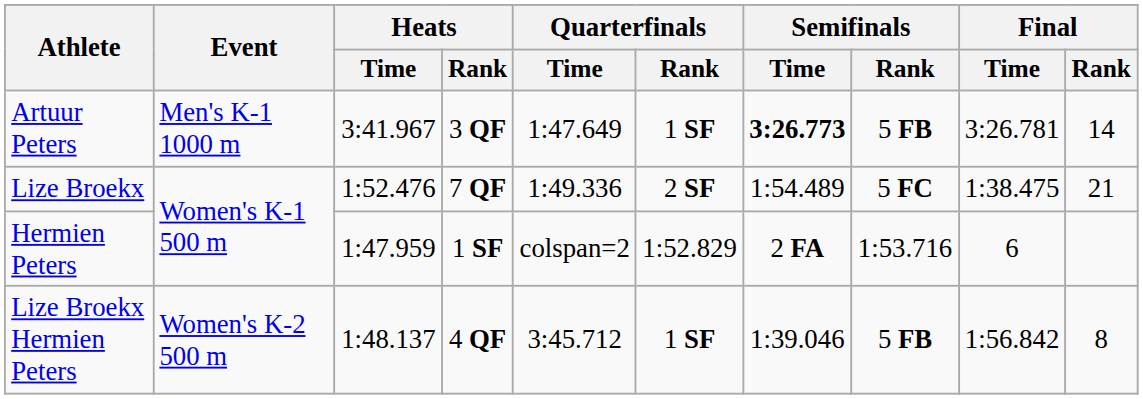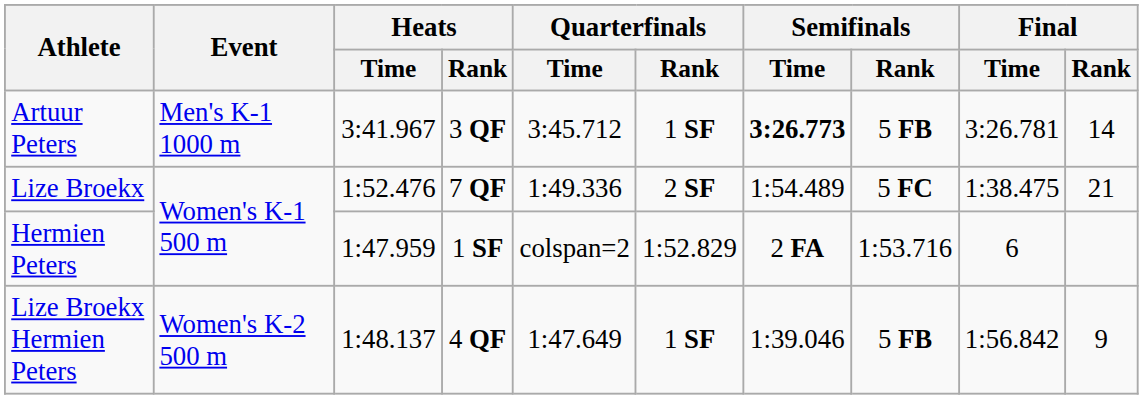(575, 128) 1:47.649 -> (575, 128) 3:45.712
(575, 340) 3:45.712 -> (575, 340) 1:47.649
(1101, 340) 8 -> (1101, 340) 9
